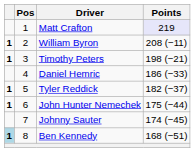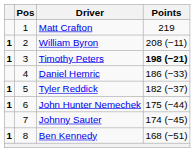(166, 28) lavender background -> (166, 28) no background
(166, 58) normal -> (166, 58) bold
(9, 135) lightblue background -> (9, 135) no background
